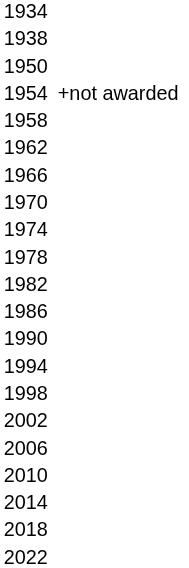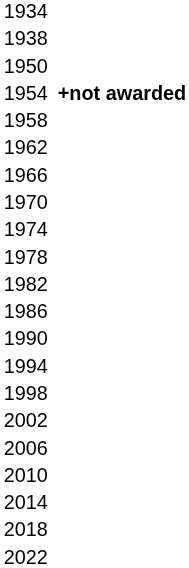(118, 93) normal -> (122, 93) bold
